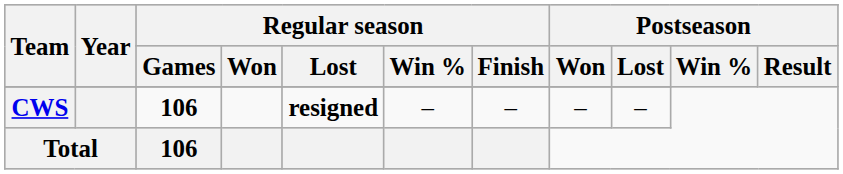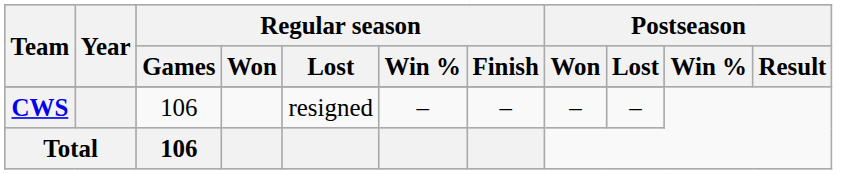(179, 107) bold -> (179, 107) normal
(333, 107) bold -> (331, 107) normal
